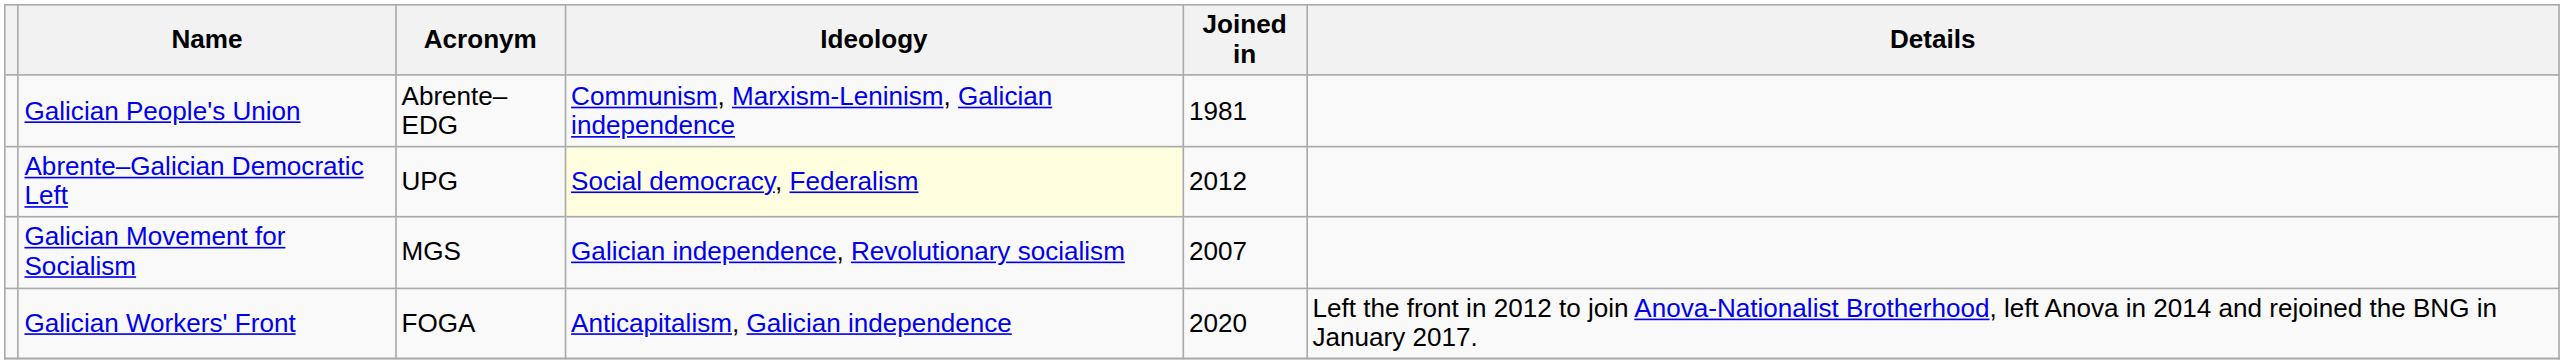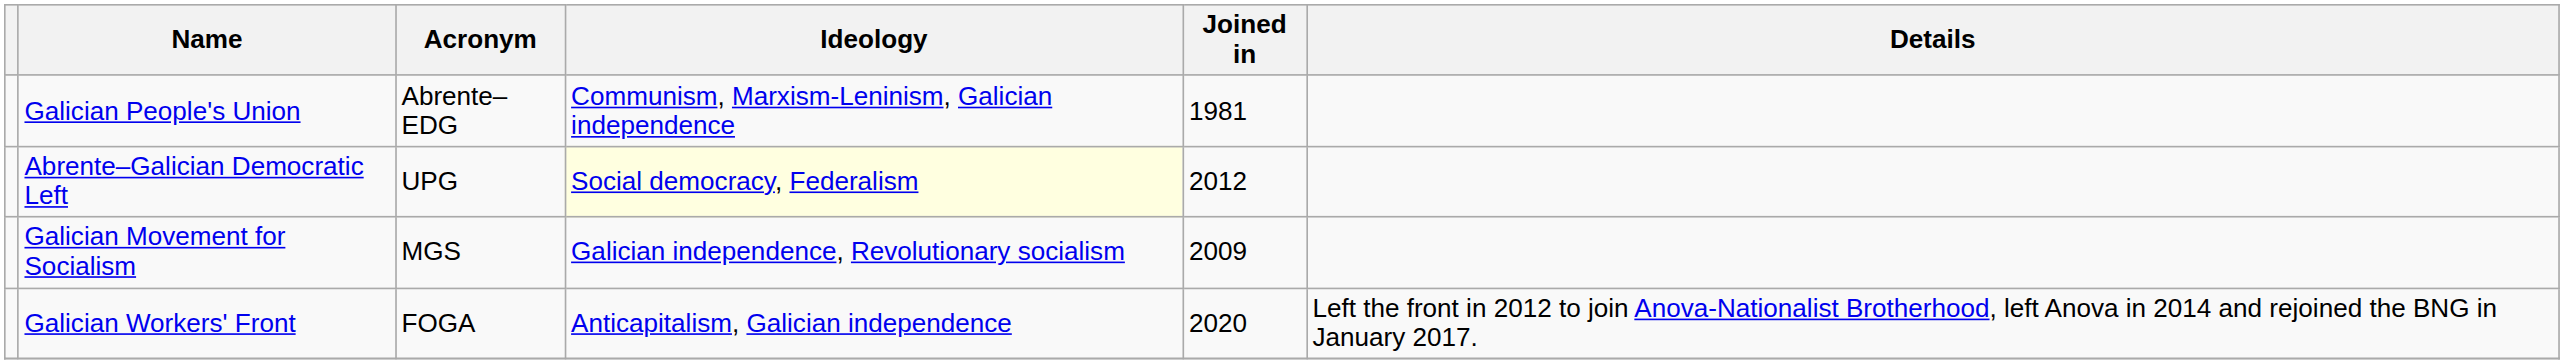(1218, 251) 2007 -> (1218, 251) 2009
